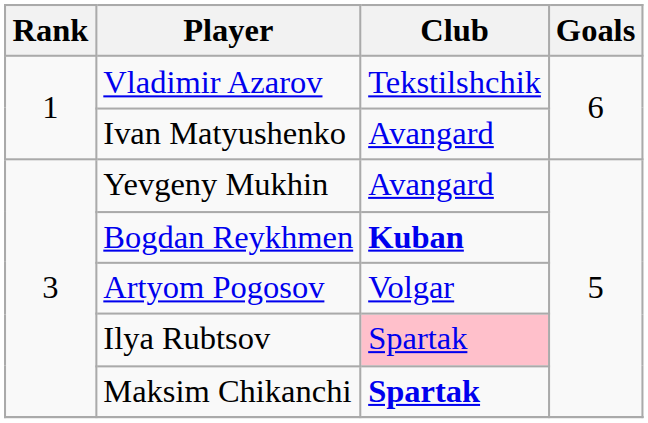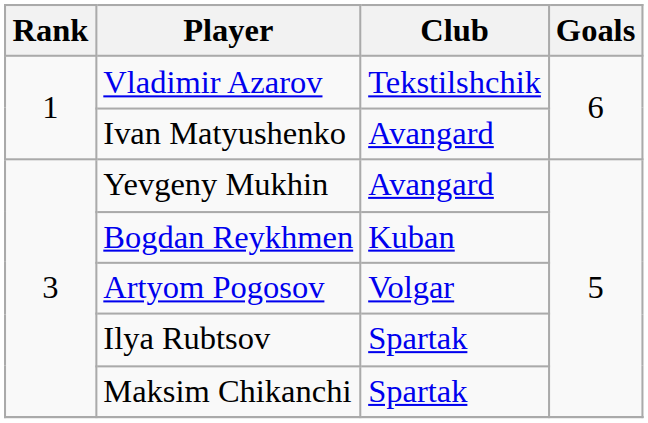(416, 236) bold -> (411, 236) normal
(418, 339) pink background -> (418, 339) no background
(424, 390) bold -> (418, 390) normal
